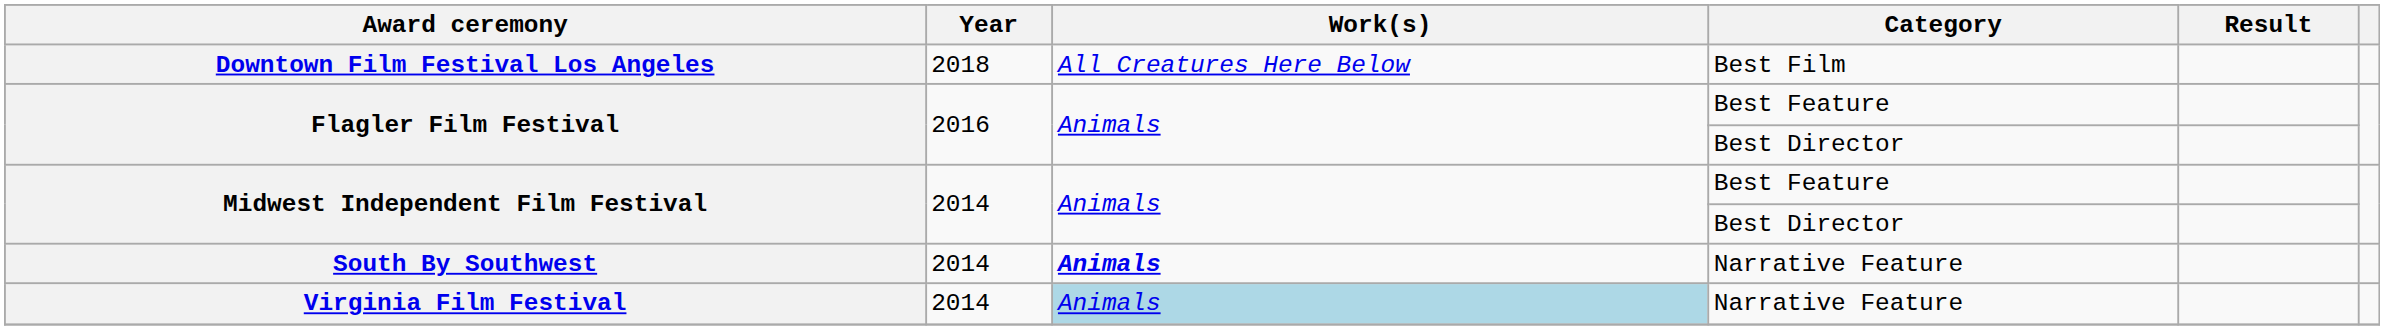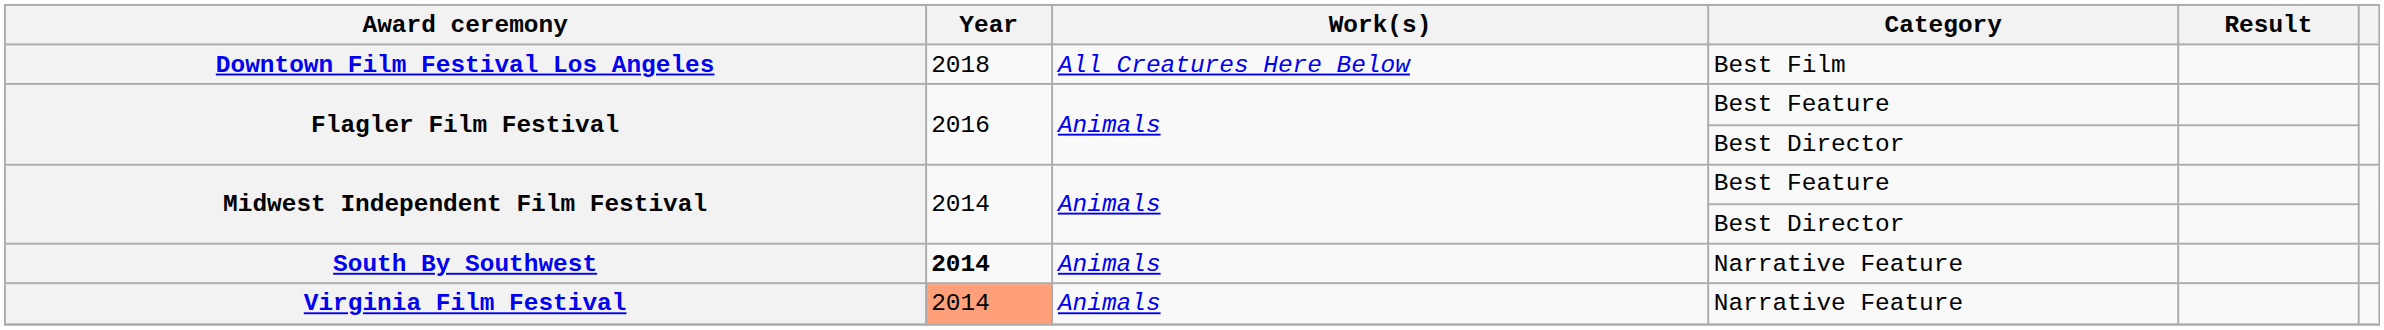(960, 264) normal -> (960, 264) bold
(1109, 264) bold -> (1109, 264) normal
(960, 304) no background -> (960, 304) lightsalmon background
(1109, 304) lightblue background -> (1109, 304) no background
